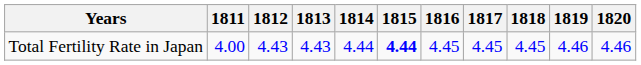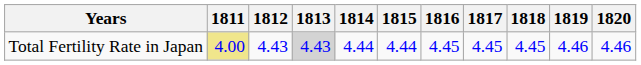(230, 45) no background -> (230, 45) khaki background
(316, 45) no background -> (316, 45) lightgrey background
(401, 45) bold -> (401, 45) normal
